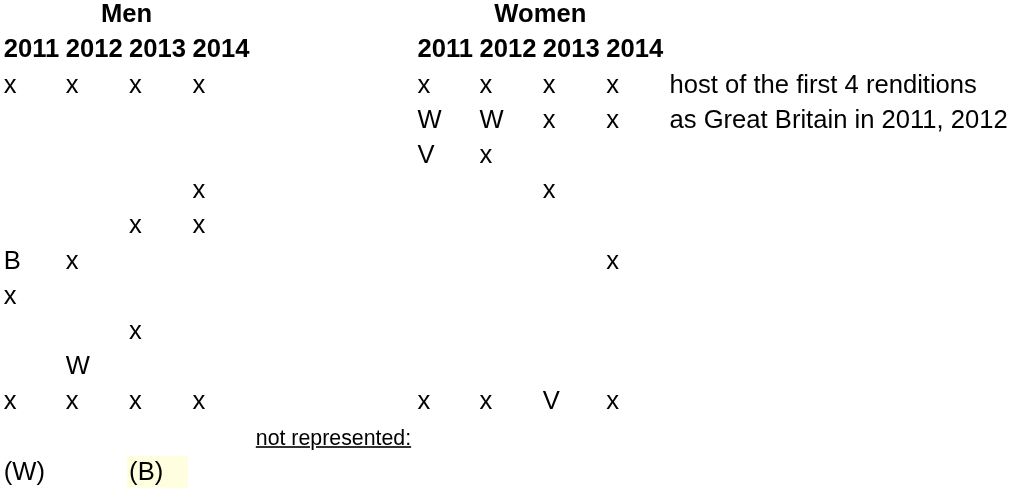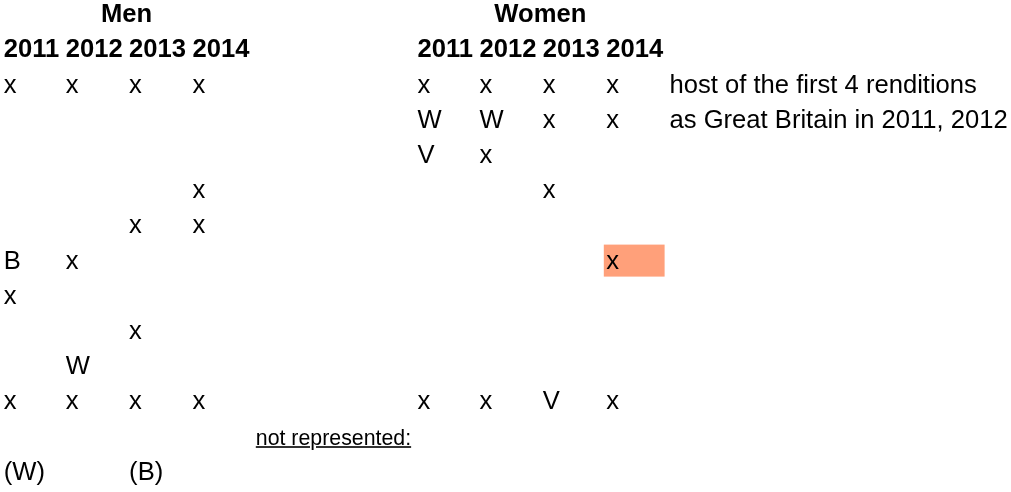(613, 260) no background -> (613, 260) lightsalmon background
(146, 471) lightyellow background -> (146, 471) no background
